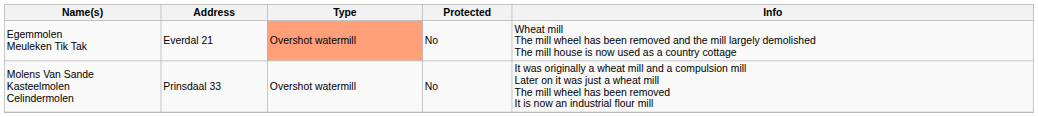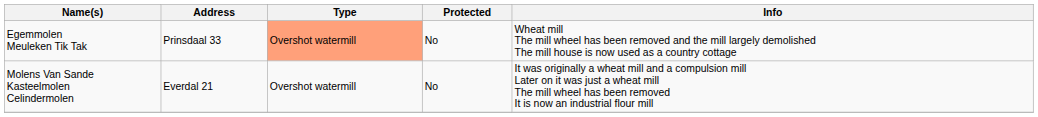(188, 40) Everdal 21 -> (192, 40) Prinsdaal 33
(192, 86) Prinsdaal 33 -> (188, 86) Everdal 21
